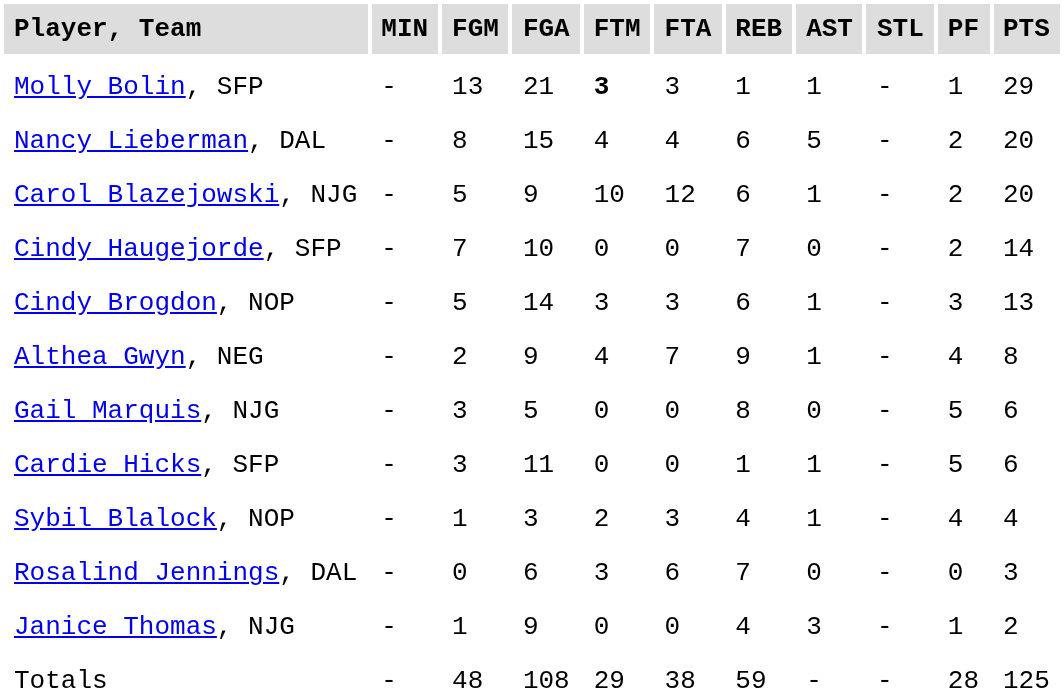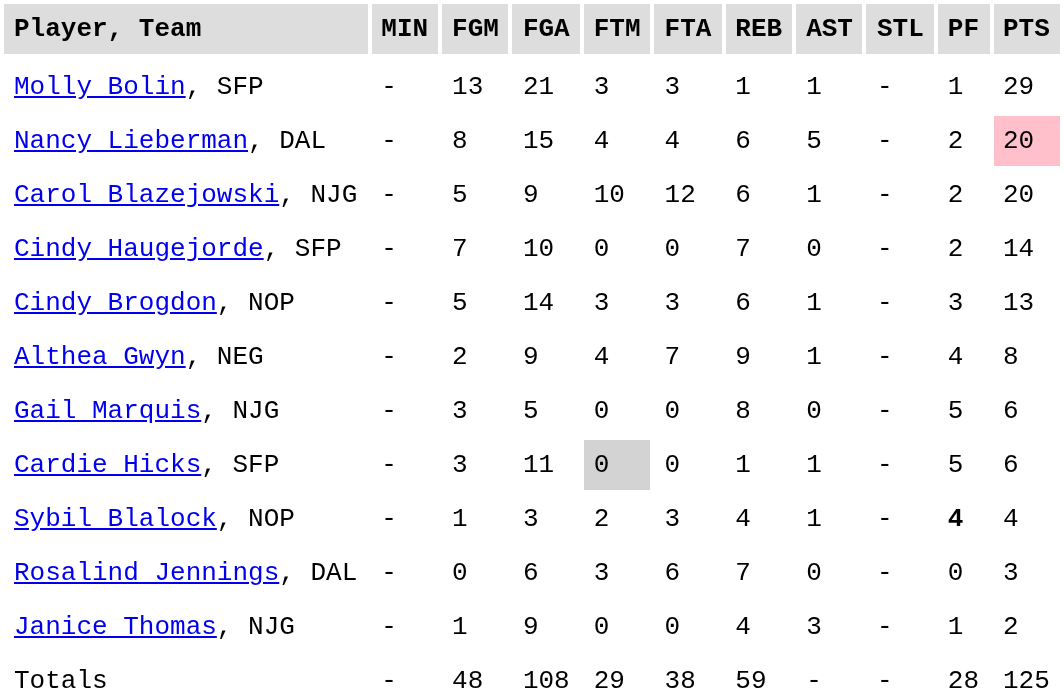(602, 87) bold -> (602, 87) normal
(1019, 141) no background -> (1019, 141) pink background
(602, 465) no background -> (602, 465) lightgrey background
(956, 519) normal -> (956, 519) bold
